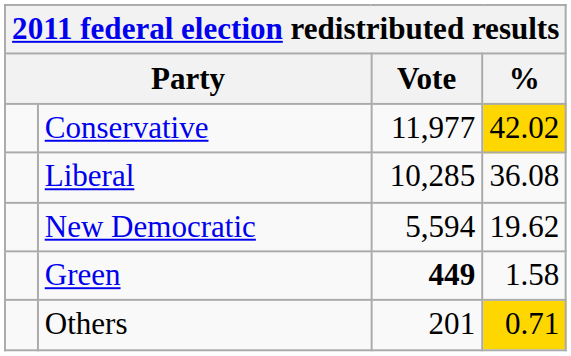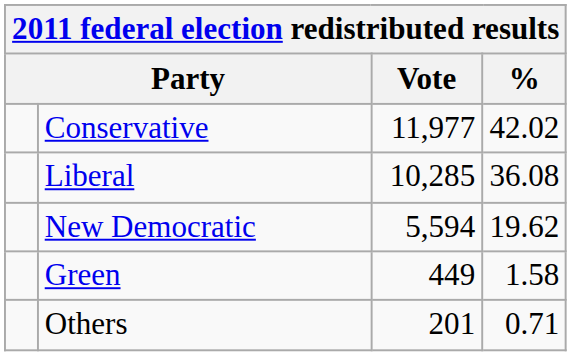(524, 127) gold background -> (524, 127) no background
(452, 275) bold -> (452, 275) normal
(532, 324) gold background -> (532, 324) no background
